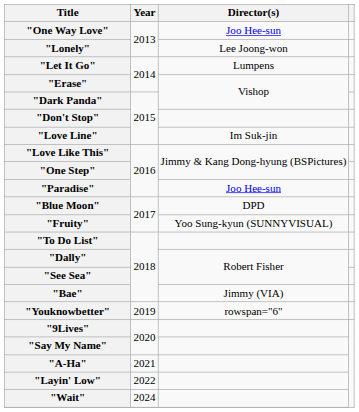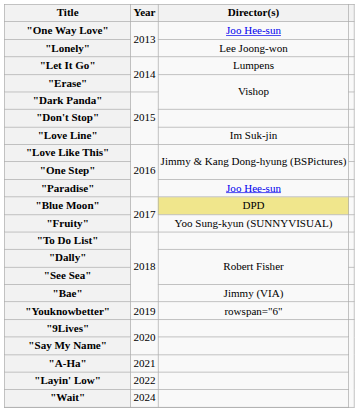(254, 205) no background -> (254, 205) khaki background
